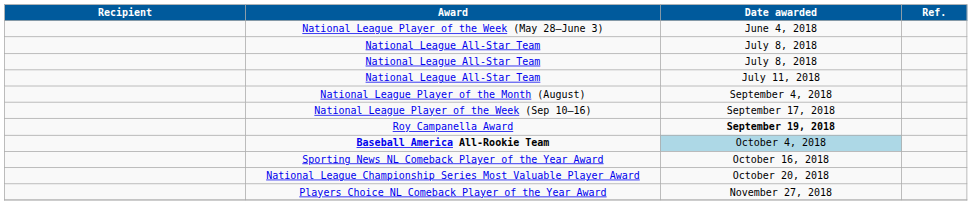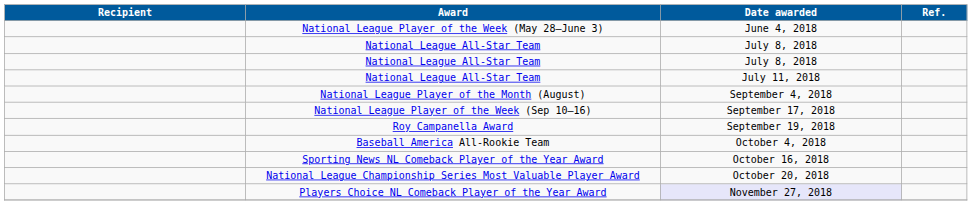(781, 127) bold -> (781, 127) normal
(453, 143) bold -> (453, 143) normal
(781, 143) lightblue background -> (781, 143) no background
(781, 192) no background -> (781, 192) lavender background
